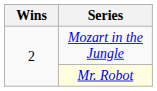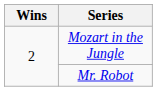(105, 75) lightyellow background -> (105, 75) no background
